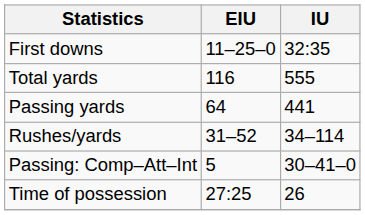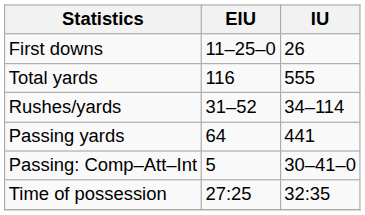(307, 48) 32:35 -> (294, 48) 26
rows swapped: (65, 136) <-> (67, 107)
(294, 194) 26 -> (307, 194) 32:35
